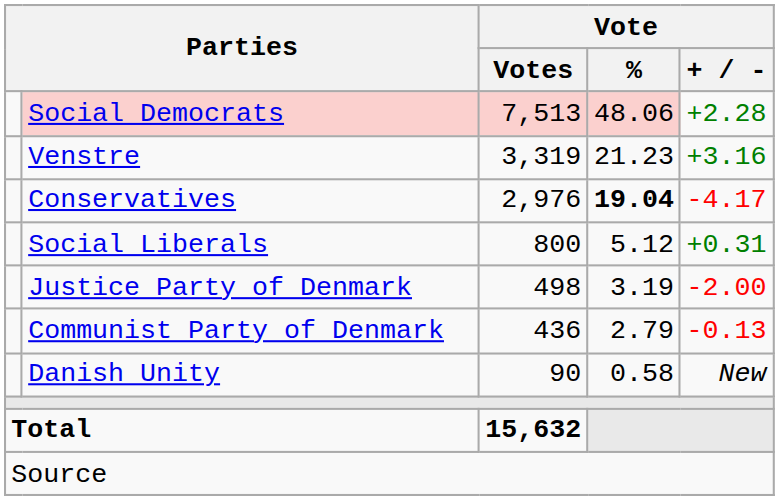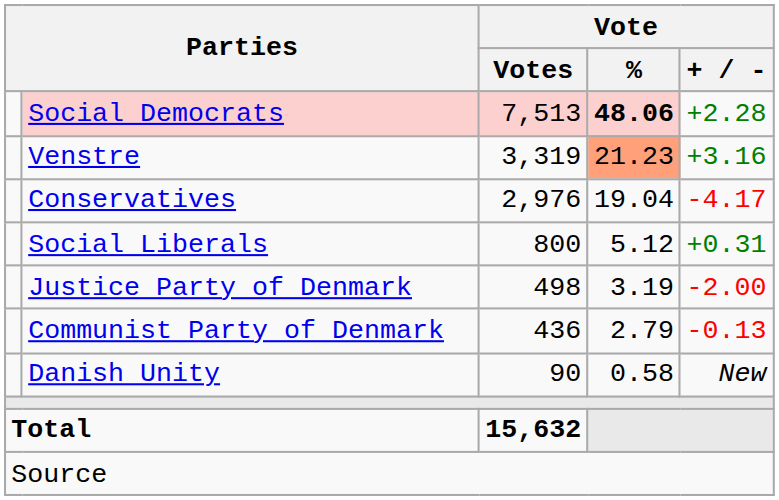(634, 114) normal -> (634, 114) bold
(634, 157) no background -> (634, 157) lightsalmon background
(634, 200) bold -> (634, 200) normal
